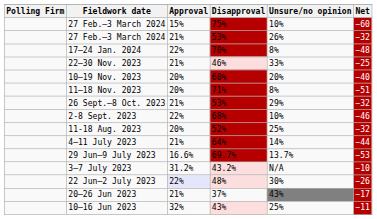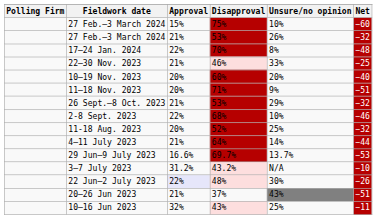(274, 90) 8% -> (274, 90) 9%
(363, 195) −17 -> (363, 195) −51
